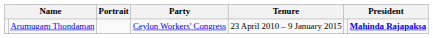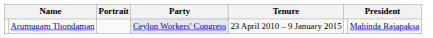(180, 26) no background -> (180, 26) lavender background
(388, 26) bold -> (385, 26) normal
